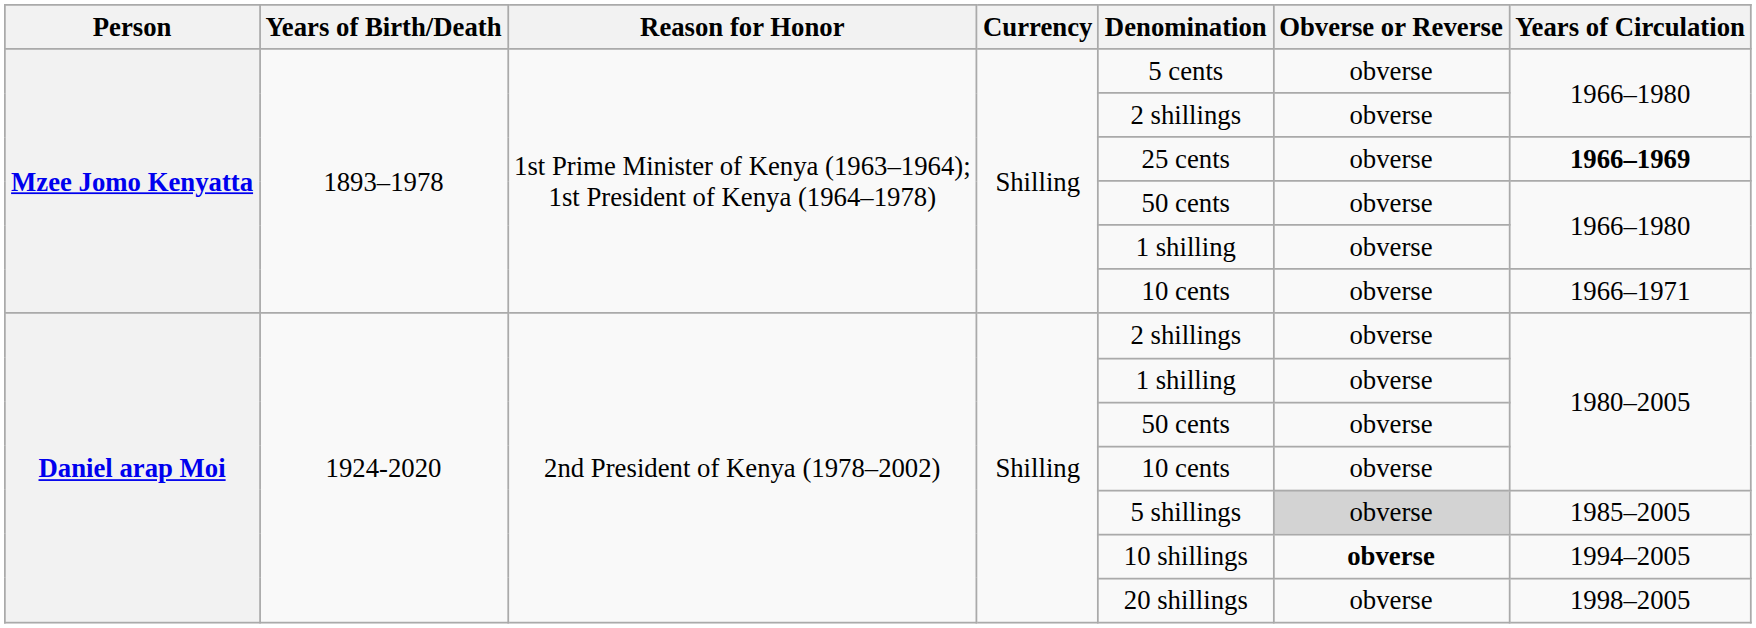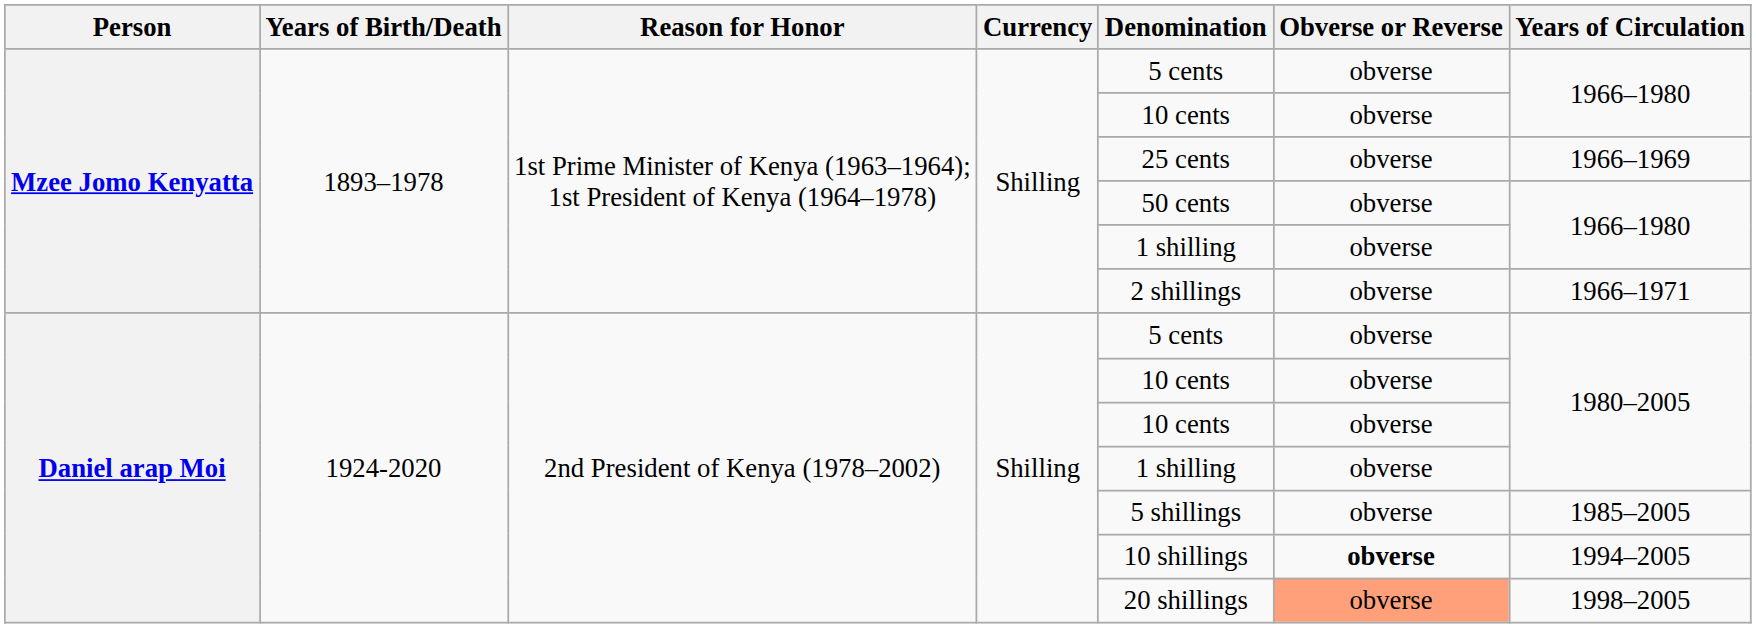(1186, 114) 2 shillings -> (1186, 114) 10 cents
(1630, 159) bold -> (1630, 159) normal
(1186, 291) 10 cents -> (1186, 291) 2 shillings
(1186, 335) 2 shillings -> (1186, 335) 5 cents
(1186, 379) 1 shilling -> (1186, 379) 10 cents
(1186, 423) 50 cents -> (1186, 423) 10 cents
(1186, 467) 10 cents -> (1186, 467) 1 shilling
(1391, 511) lightgrey background -> (1391, 511) no background
(1391, 600) no background -> (1391, 600) lightsalmon background
